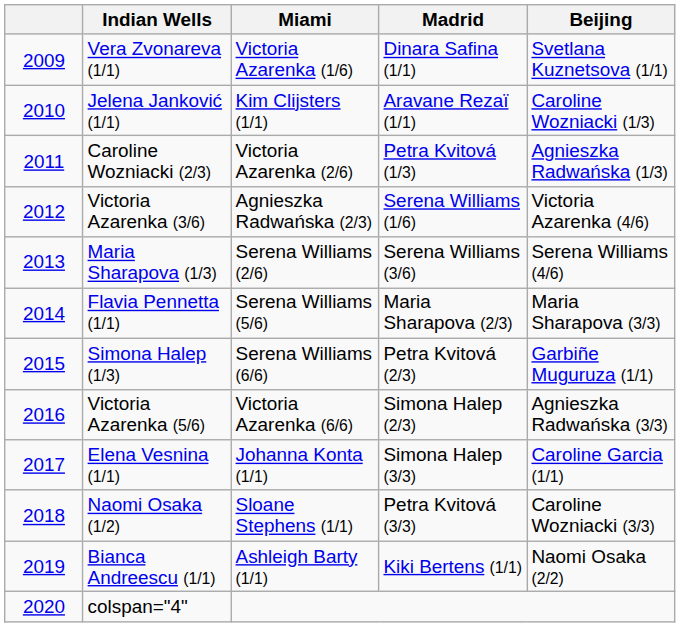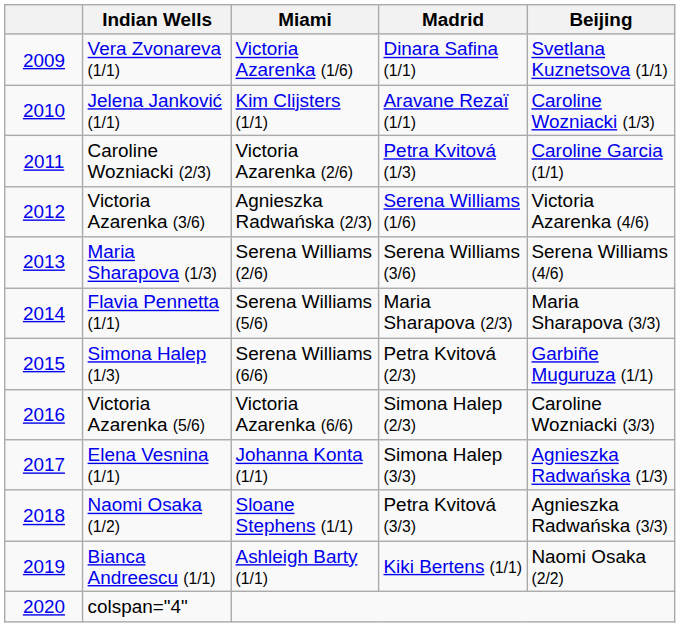(600, 161) Agnieszka Radwańska (1/3) -> (597, 160) Caroline Garcia (1/1)
(600, 414) Agnieszka Radwańska (3/3) -> (593, 414) Caroline Wozniacki (3/3)
(597, 464) Caroline Garcia (1/1) -> (600, 465) Agnieszka Radwańska (1/3)
(593, 515) Caroline Wozniacki (3/3) -> (600, 515) Agnieszka Radwańska (3/3)
